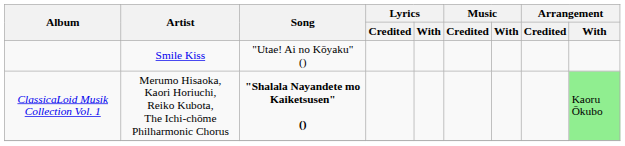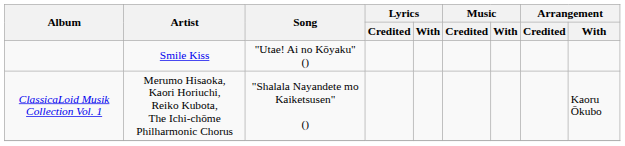(303, 105) bold -> (305, 105) normal
(587, 105) lightgreen background -> (586, 105) no background
